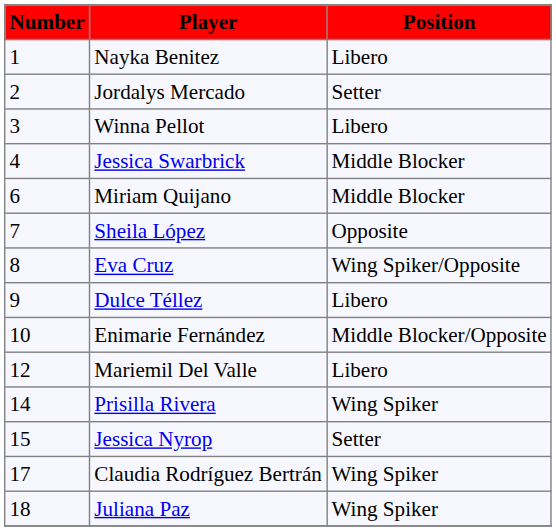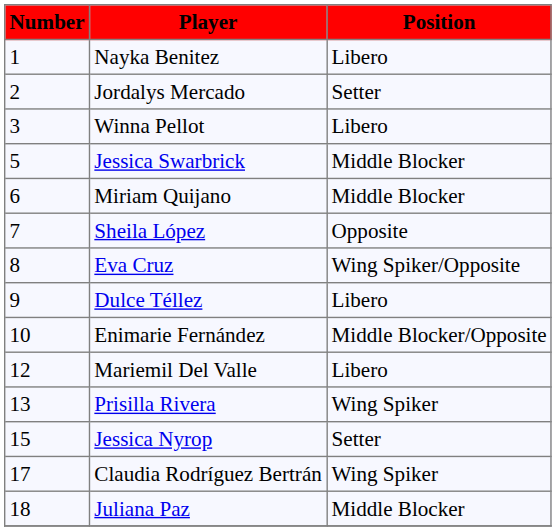(15, 160) 4 -> (15, 160) 5
(20, 404) 14 -> (20, 404) 13
(385, 508) Wing Spiker -> (398, 508) Middle Blocker
